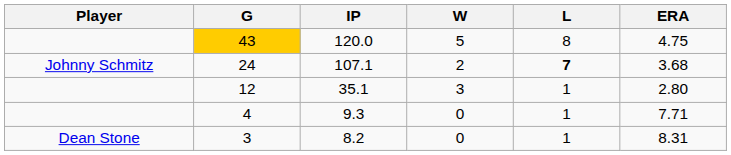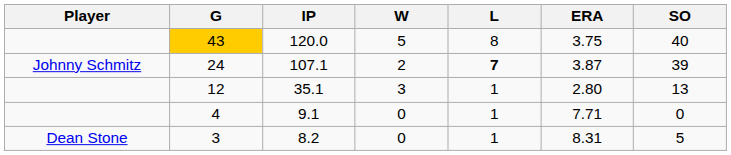+ column: (680, 16)
(673, 41) 4.75 -> (587, 41) 3.75
(673, 65) 3.68 -> (587, 65) 3.87
(354, 114) 9.3 -> (309, 114) 9.1
